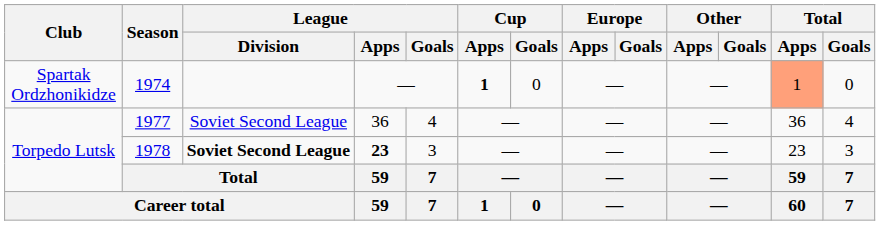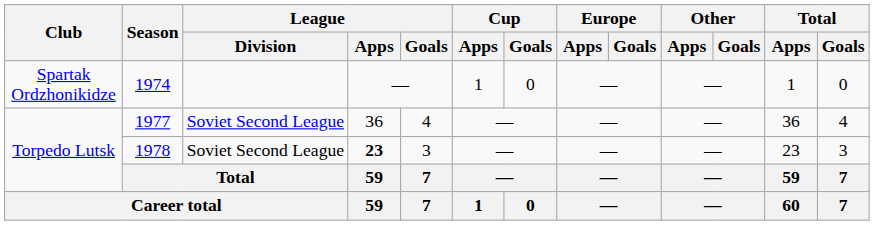(484, 84) bold -> (478, 84) normal
(797, 84) lightsalmon background -> (791, 84) no background
(268, 149) bold -> (265, 149) normal
